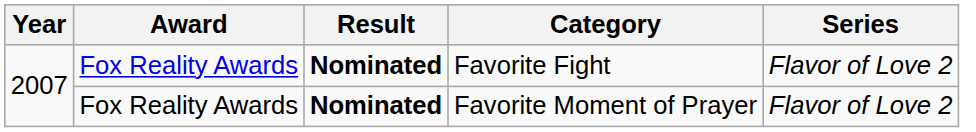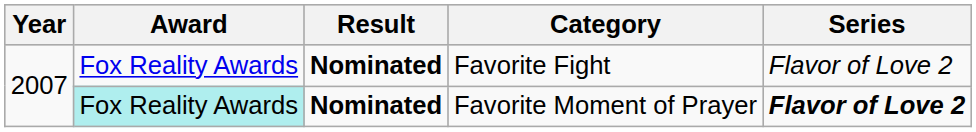(189, 106) no background -> (189, 106) paleturquoise background
(861, 106) normal -> (867, 106) bold
